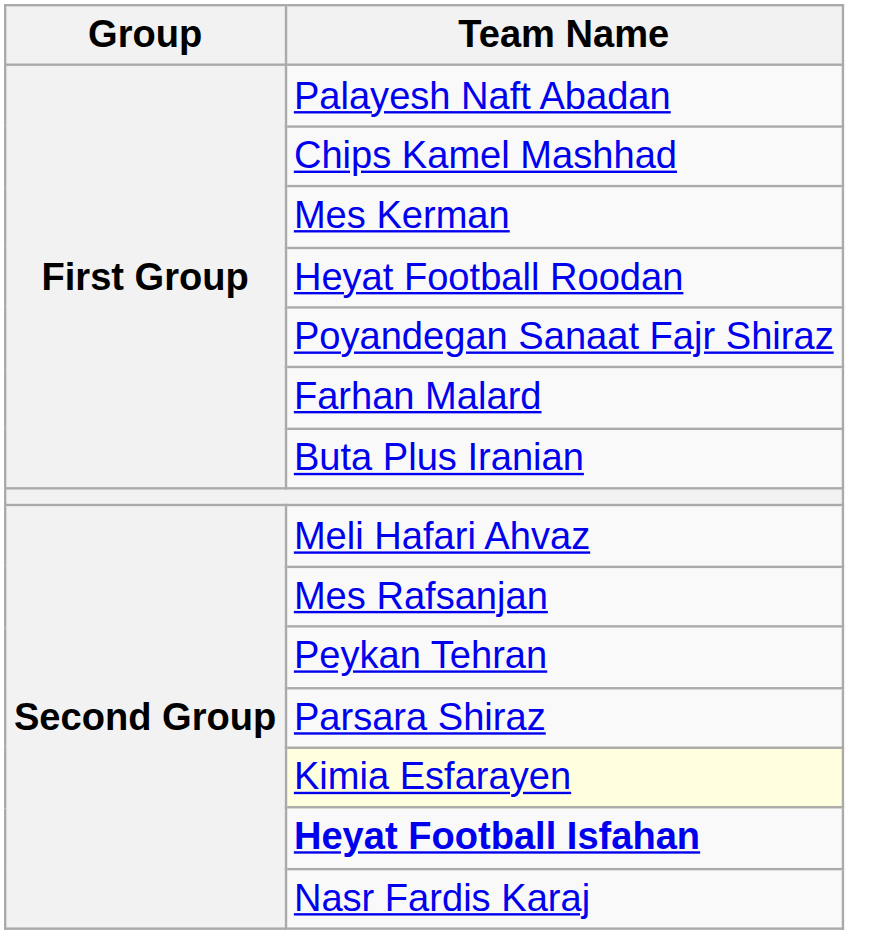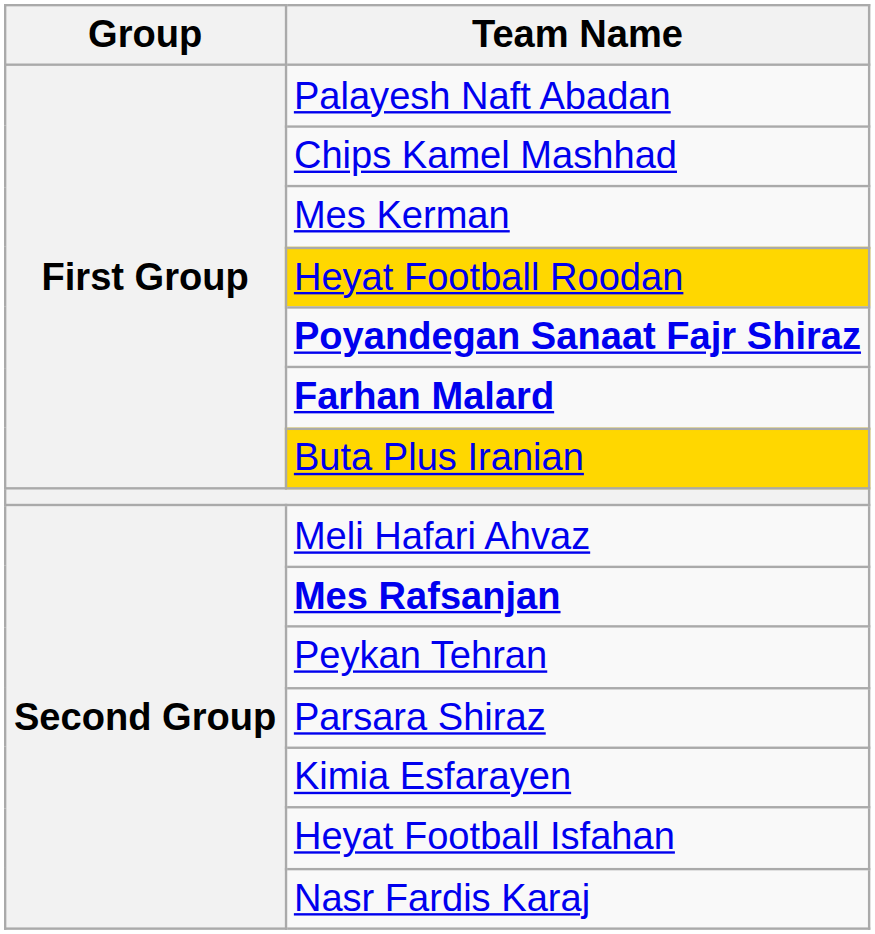(489, 276) no background -> (489, 276) gold background
(564, 336) normal -> (577, 336) bold
(418, 397) normal -> (424, 397) bold
(439, 457) no background -> (439, 457) gold background
(421, 595) normal -> (427, 595) bold
(433, 776) lightyellow background -> (433, 776) no background
(497, 837) bold -> (484, 837) normal
